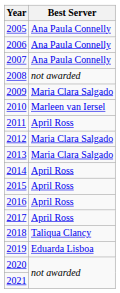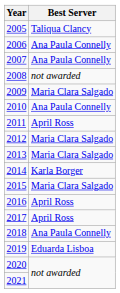(71, 29) Ana Paula Connelly -> (61, 29) Taliqua Clancy
(68, 107) Marleen van Iersel -> (71, 107) Ana Paula Connelly
(52, 170) April Ross -> (57, 170) Karla Borger
(52, 186) April Ross -> (72, 186) Maria Clara Salgado
(61, 233) Taliqua Clancy -> (71, 233) Ana Paula Connelly
